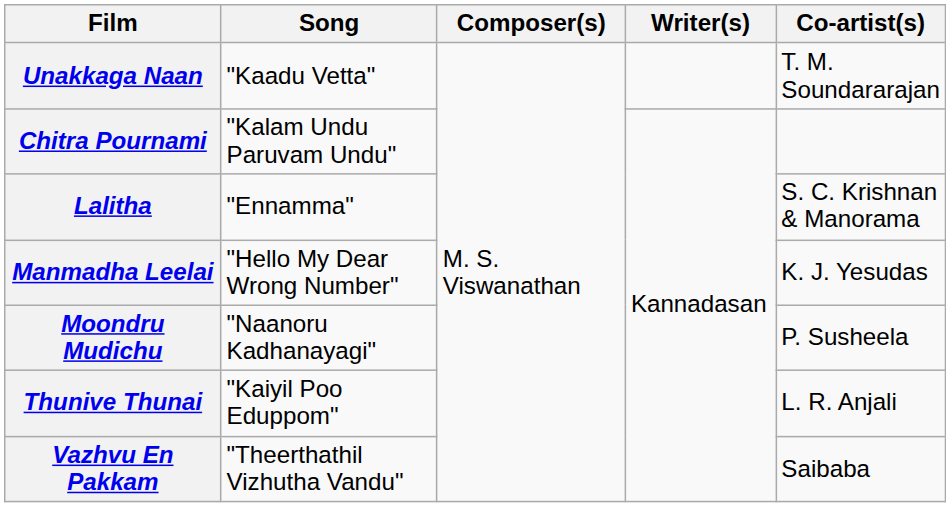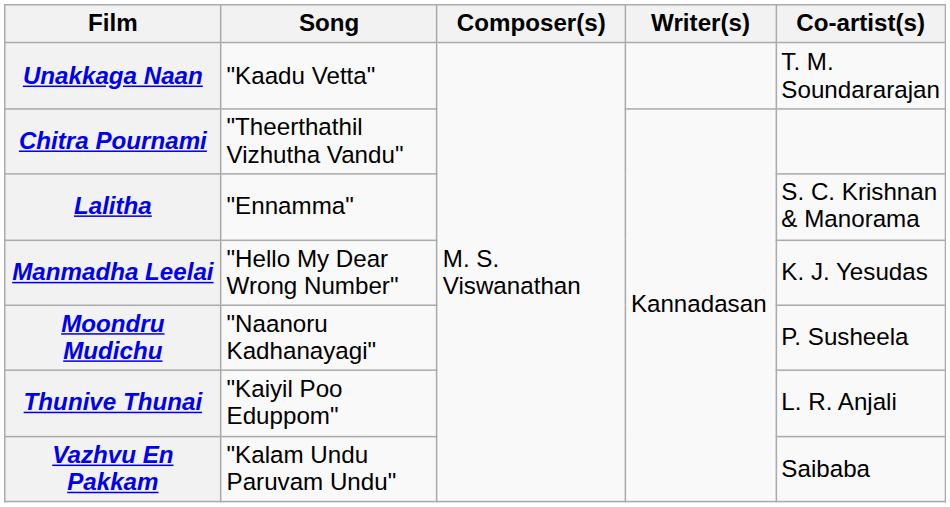(311, 141) "Kalam Undu Paruvam Undu" -> (315, 141) "Theerthathil Vizhutha Vandu"
(315, 468) "Theerthathil Vizhutha Vandu" -> (311, 468) "Kalam Undu Paruvam Undu"
